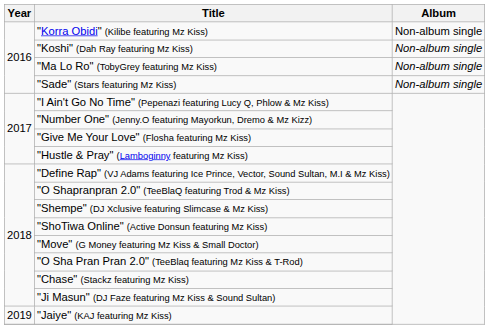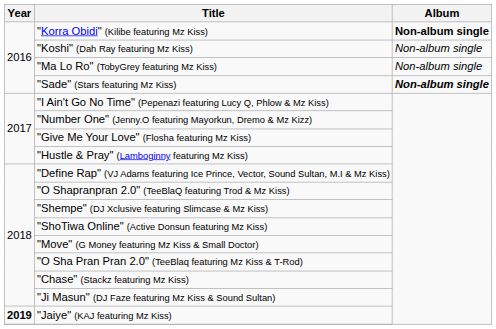(439, 31) normal -> (442, 31) bold
(439, 84) normal -> (442, 84) bold
(19, 315) normal -> (19, 315) bold
